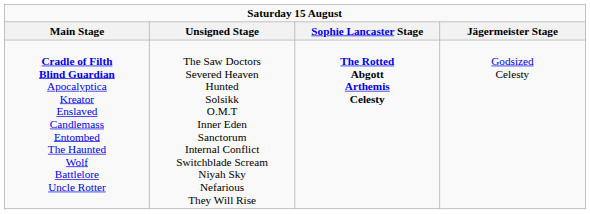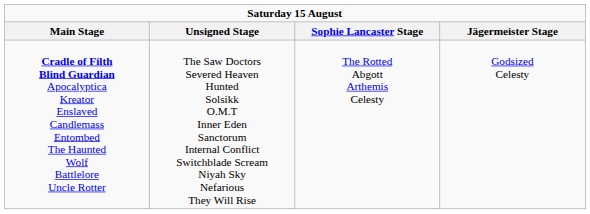(367, 80) bold -> (367, 80) normal
